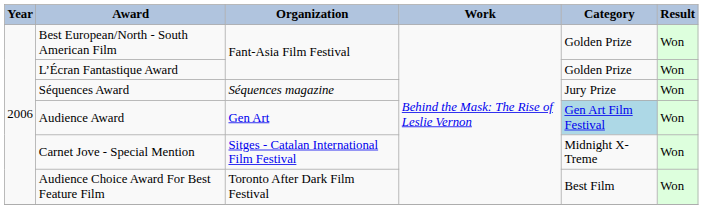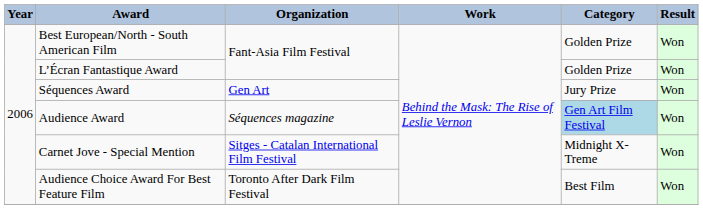(281, 89) Séquences magazine -> (249, 89) Gen Art
(249, 117) Gen Art -> (281, 117) Séquences magazine
